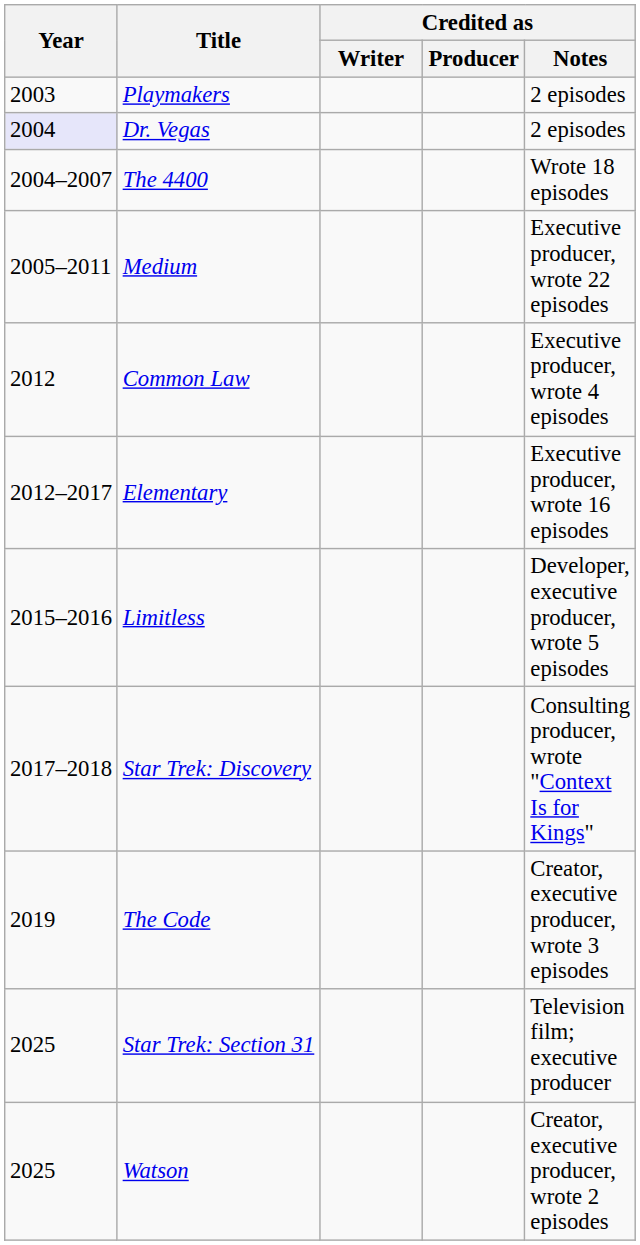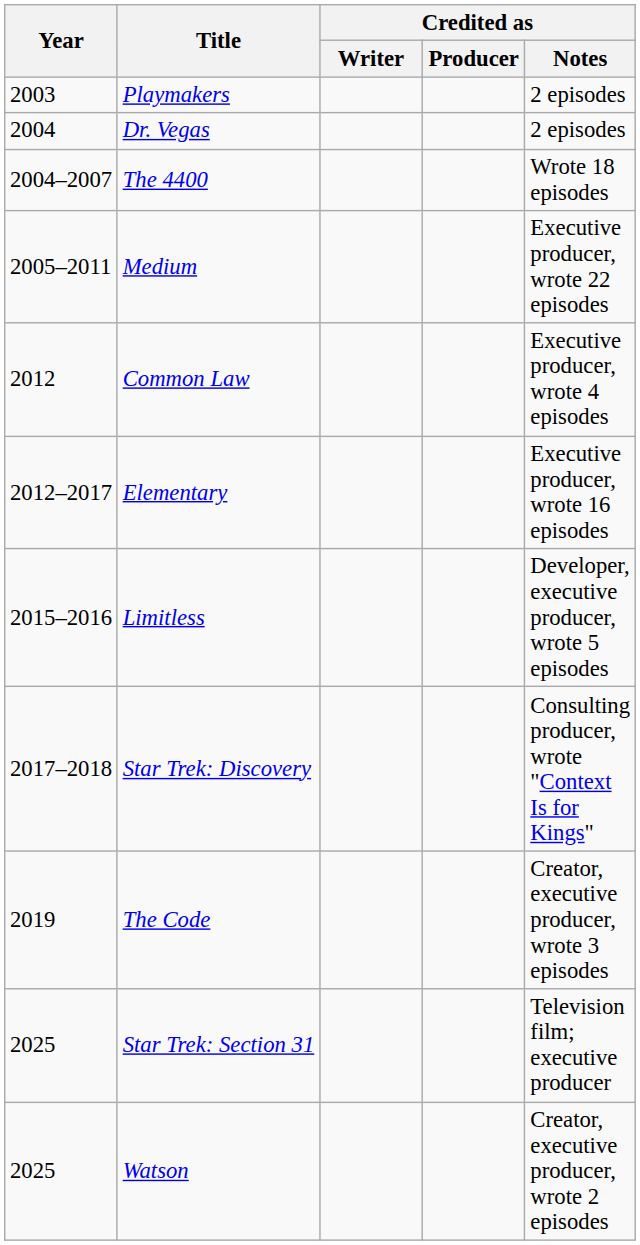(33, 130) lavender background -> (33, 130) no background
